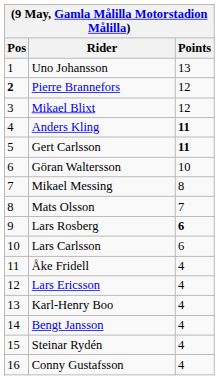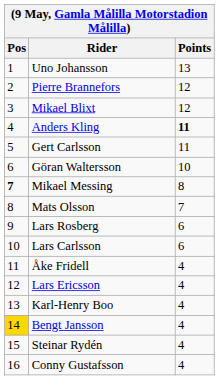(10, 87) bold -> (10, 87) normal
(184, 147) bold -> (184, 147) normal
(10, 186) normal -> (10, 186) bold
(181, 226) bold -> (181, 226) normal
(14, 325) no background -> (14, 325) gold background
